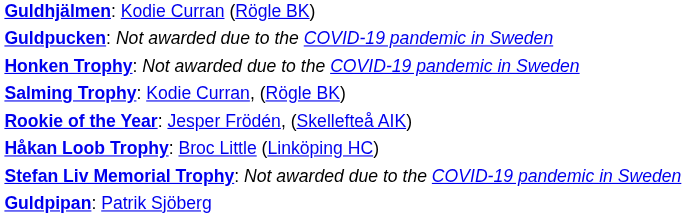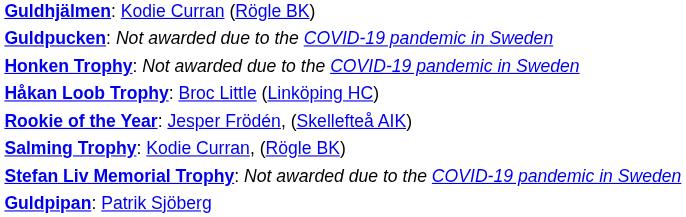(175, 93) Salming Trophy: Kodie Curran, (Rögle BK) -> (192, 93) Håkan Loob Trophy: Broc Little (Linköping HC)
(192, 148) Håkan Loob Trophy: Broc Little (Linköping HC) -> (175, 148) Salming Trophy: Kodie Curran, (Rögle BK)
